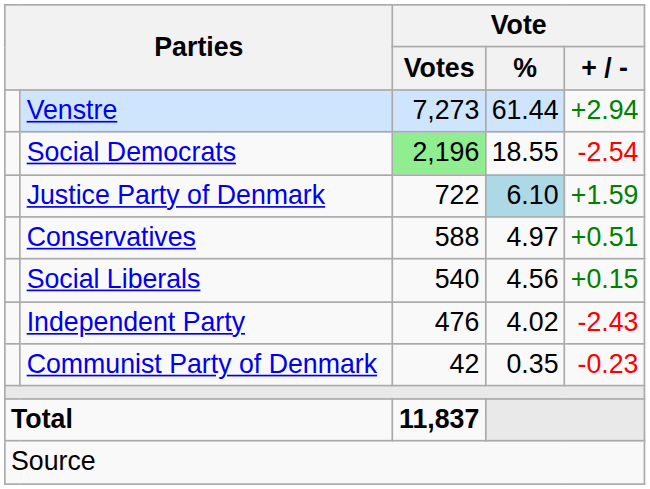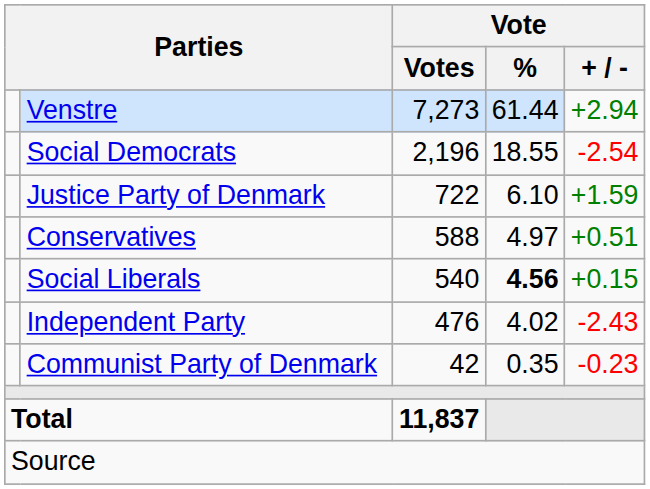(446, 152) lightgreen background -> (446, 152) no background
(533, 195) lightblue background -> (533, 195) no background
(533, 279) normal -> (533, 279) bold
